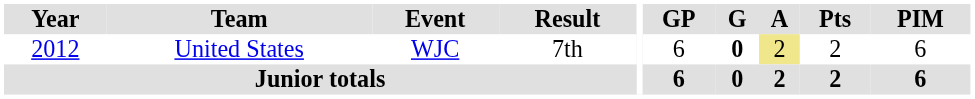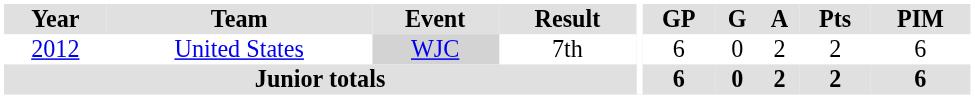(435, 49) no background -> (435, 49) lightgrey background
(737, 49) bold -> (737, 49) normal
(779, 49) khaki background -> (779, 49) no background
